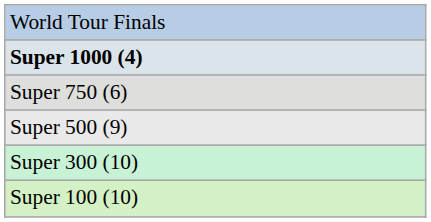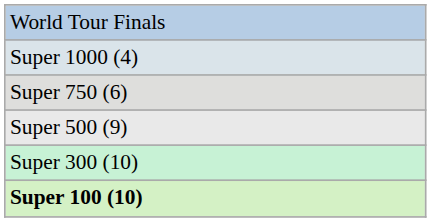(76, 57) bold -> (74, 57) normal
(74, 198) normal -> (76, 198) bold
